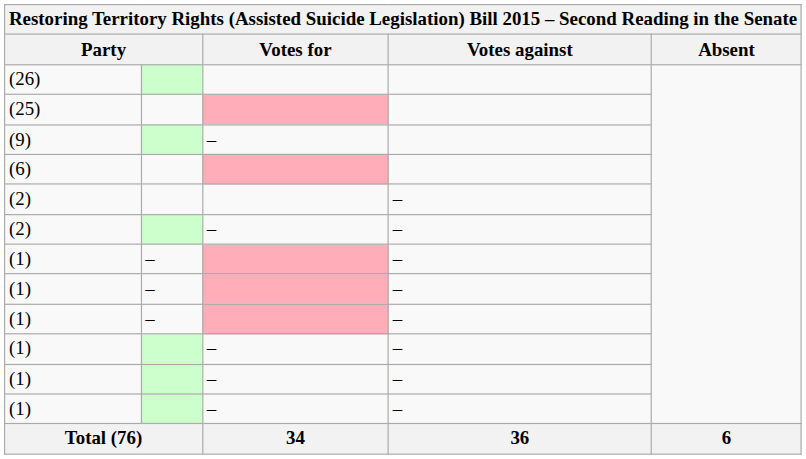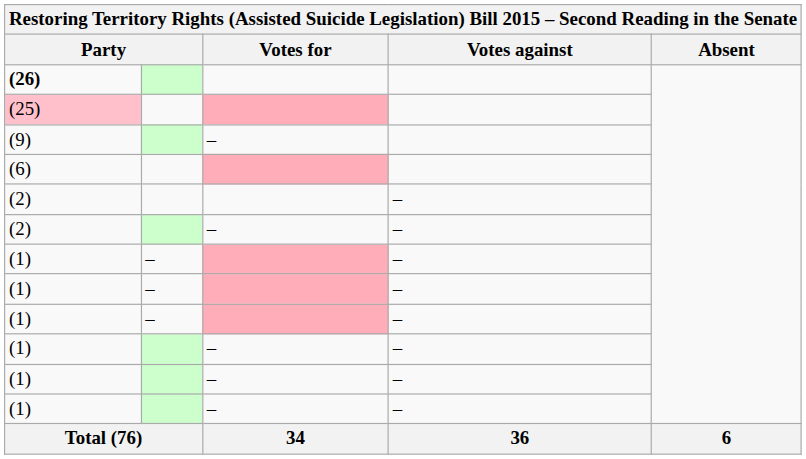(25, 79) normal -> (25, 79) bold
(25, 109) no background -> (25, 109) pink background
